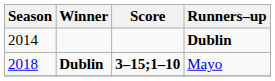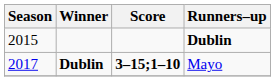(23, 40) 2014 -> (23, 40) 2015
(23, 64) 2018 -> (23, 64) 2017
